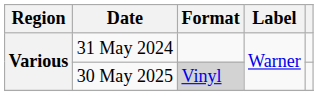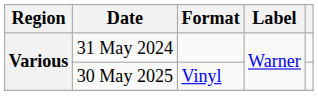(201, 76) lightgrey background -> (201, 76) no background
